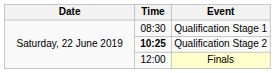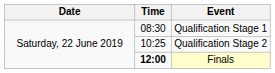(153, 44) bold -> (153, 44) normal
(153, 60) normal -> (153, 60) bold
